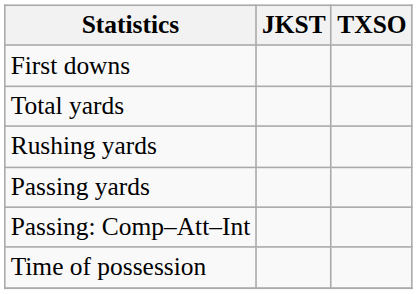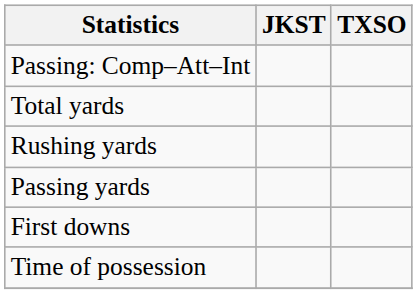rows swapped: (70, 65) <-> (130, 226)
